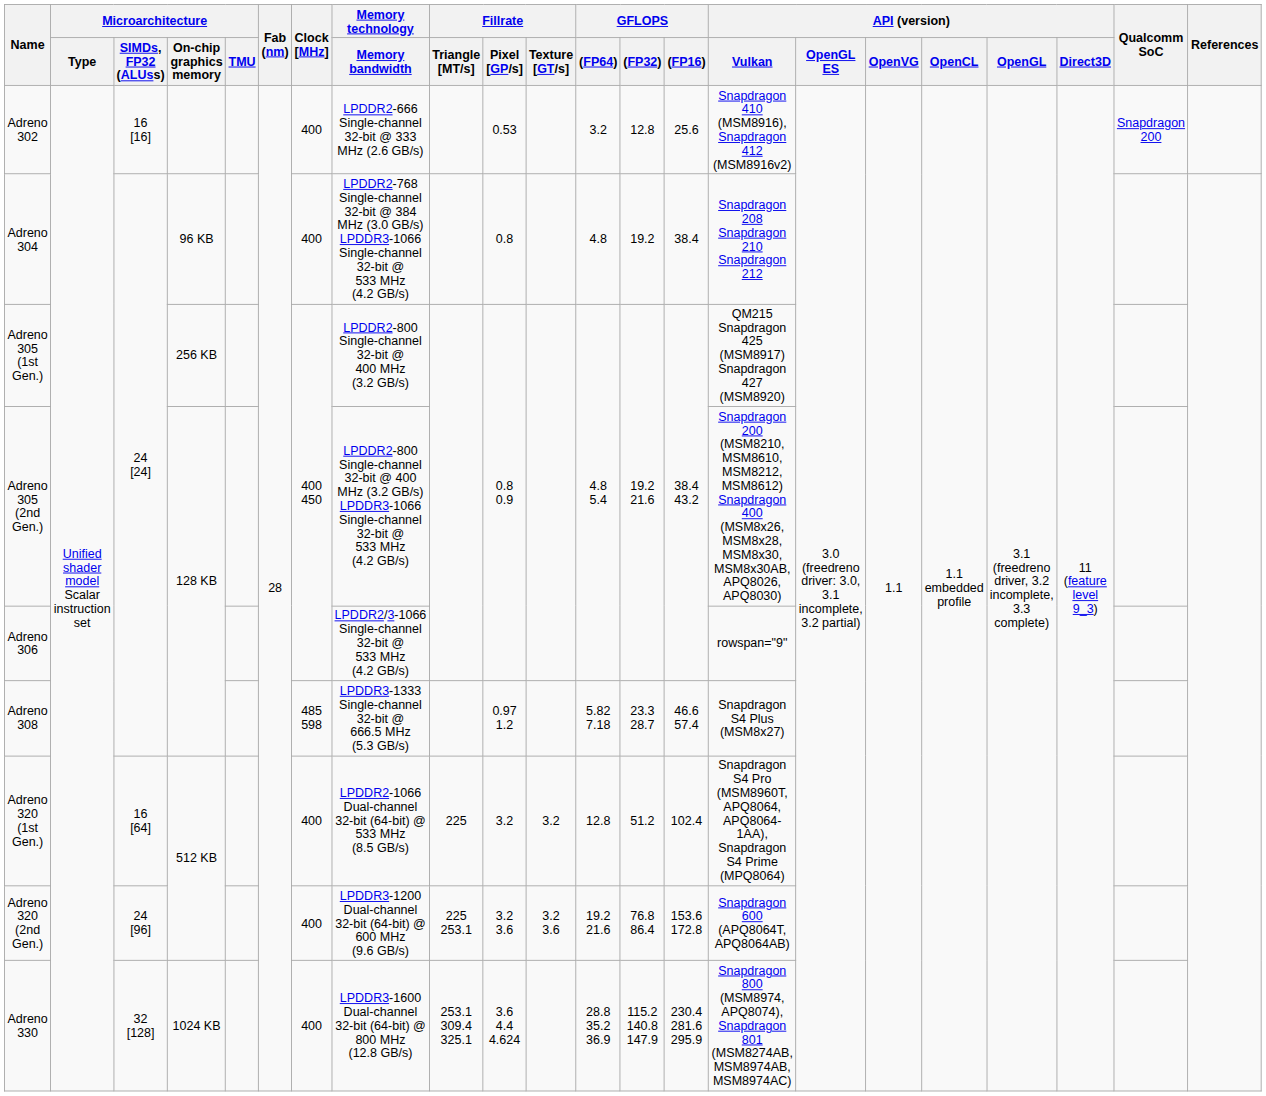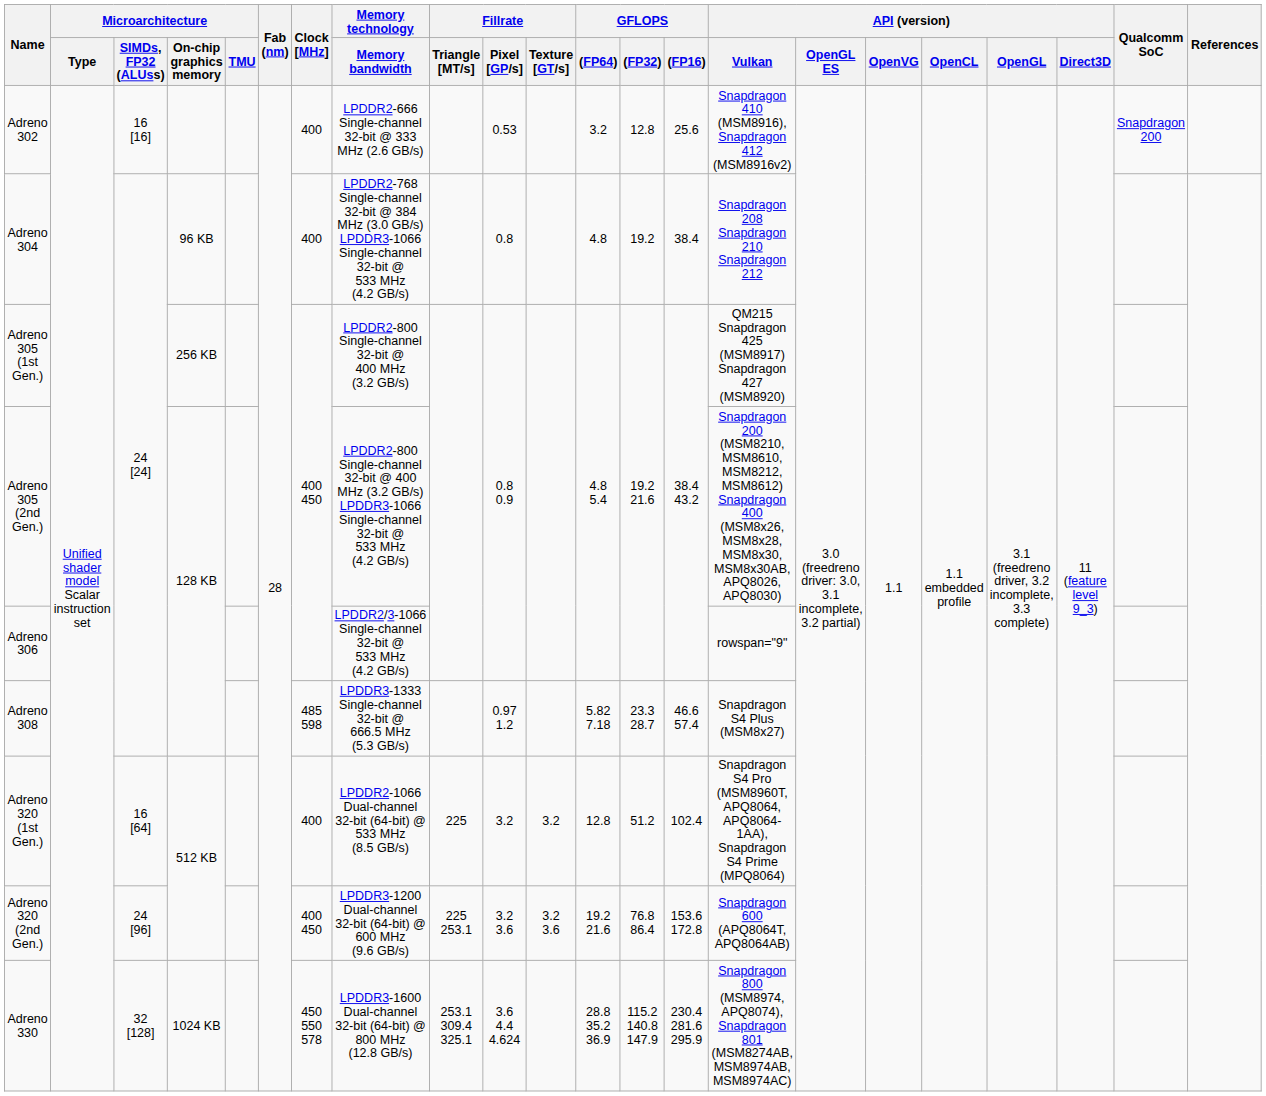(312, 923) 400 -> (312, 923) 400 450
(312, 1025) 400 -> (312, 1025) 450 550 578
